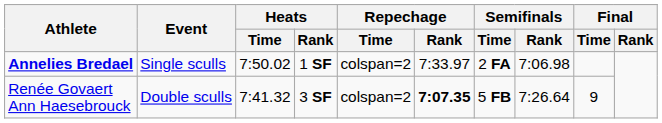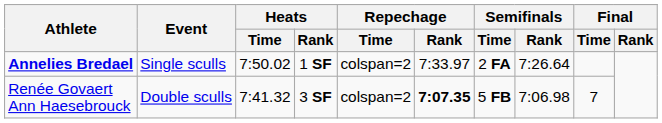(544, 64) 7:06.98 -> (544, 64) 7:26.64
(544, 97) 7:26.64 -> (544, 97) 7:06.98
(594, 97) 9 -> (594, 97) 7
